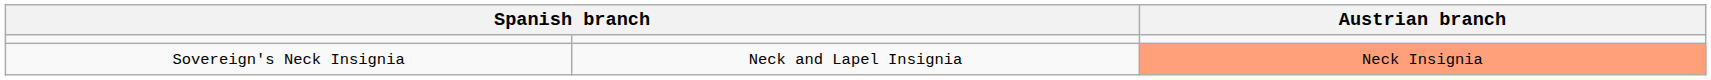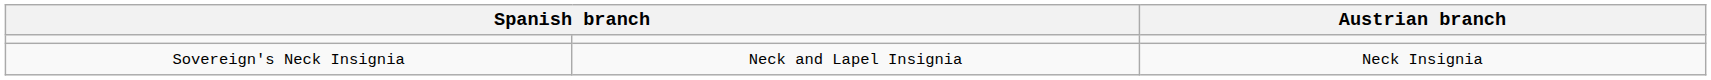(1422, 60) lightsalmon background -> (1422, 60) no background
